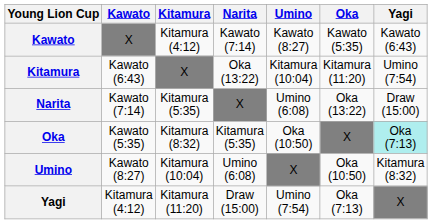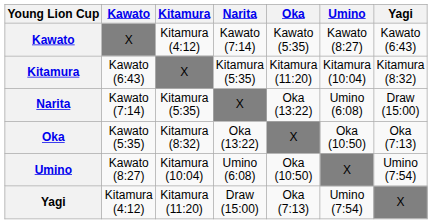columns swapped: (347, 14) <-> (293, 14)
(240, 72) Oka (13:22) -> (240, 72) Kitamura (5:35)
(401, 72) Umino (7:54) -> (401, 72) Kitamura (8:32)
(240, 137) Kitamura (5:35) -> (240, 137) Oka (13:22)
(401, 137) paleturquoise background -> (401, 137) no background
(401, 169) Kitamura (8:32) -> (401, 169) Umino (7:54)
